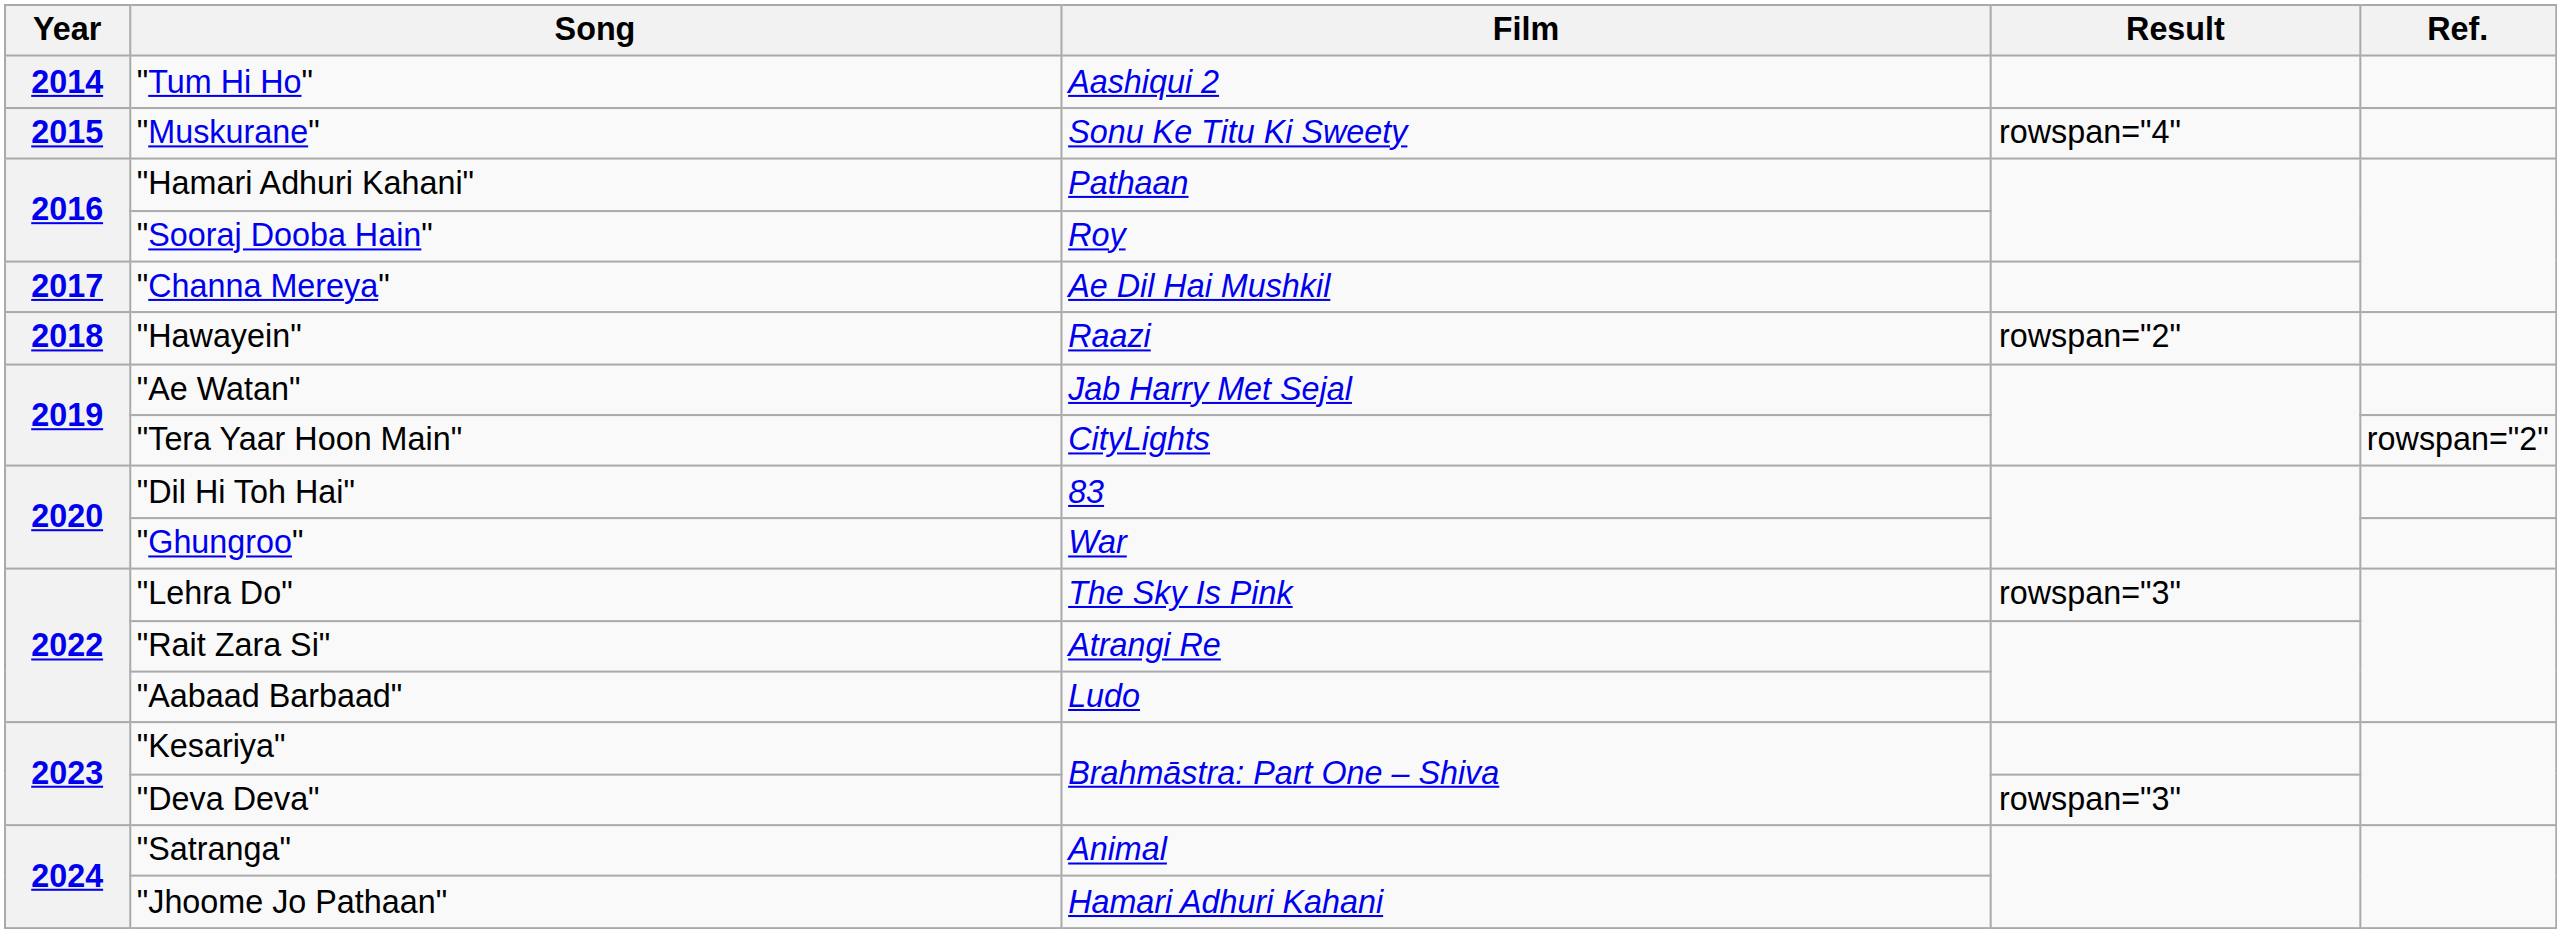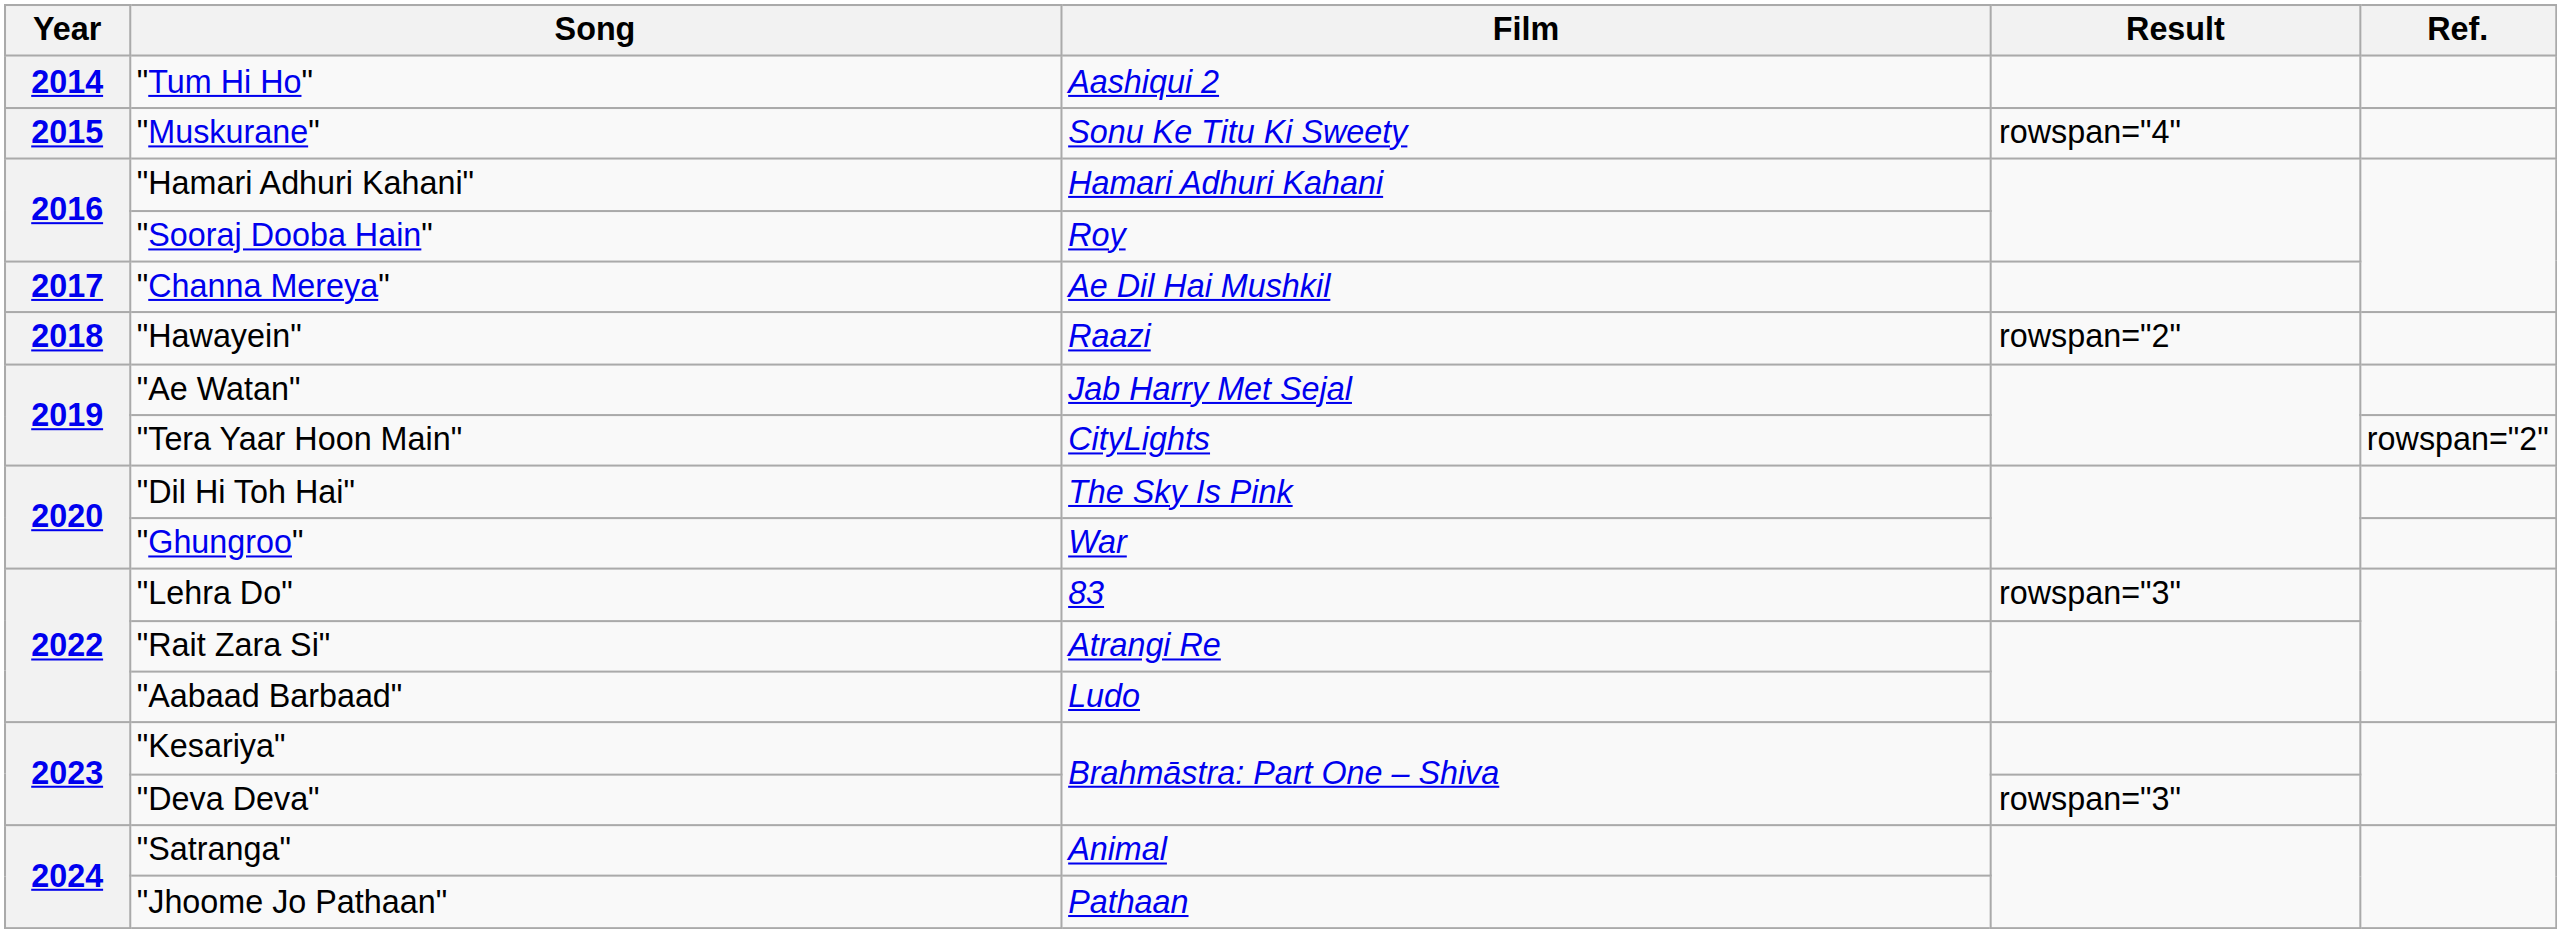(1128, 183) Pathaan -> (1226, 183) Hamari Adhuri Kahani
(1086, 491) 83 -> (1180, 491) The Sky Is Pink
(1180, 593) The Sky Is Pink -> (1086, 593) 83
(1226, 901) Hamari Adhuri Kahani -> (1128, 901) Pathaan
